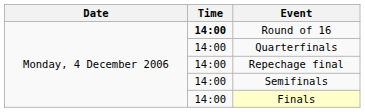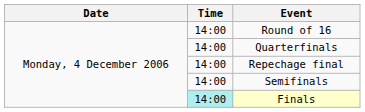(210, 30) bold -> (210, 30) normal
(210, 99) no background -> (210, 99) paleturquoise background
